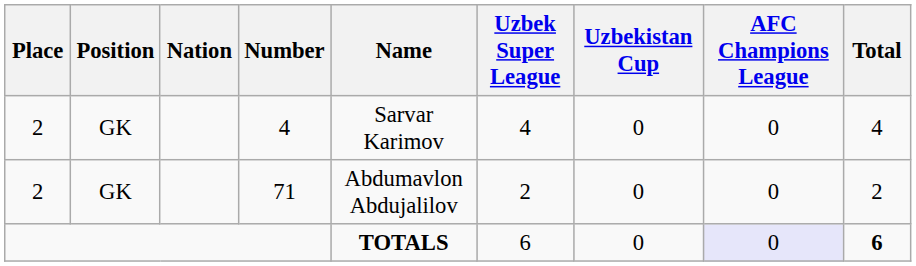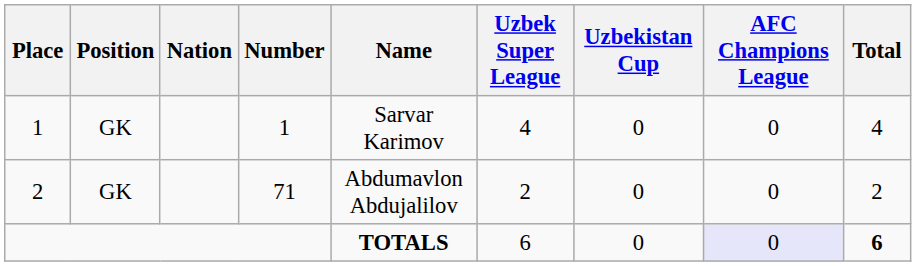(38, 127) 2 -> (38, 127) 1
(284, 127) 4 -> (284, 127) 1
